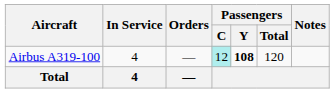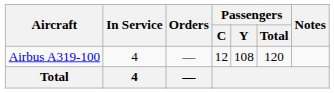(221, 56) paleturquoise background -> (221, 56) no background
(244, 56) bold -> (244, 56) normal
